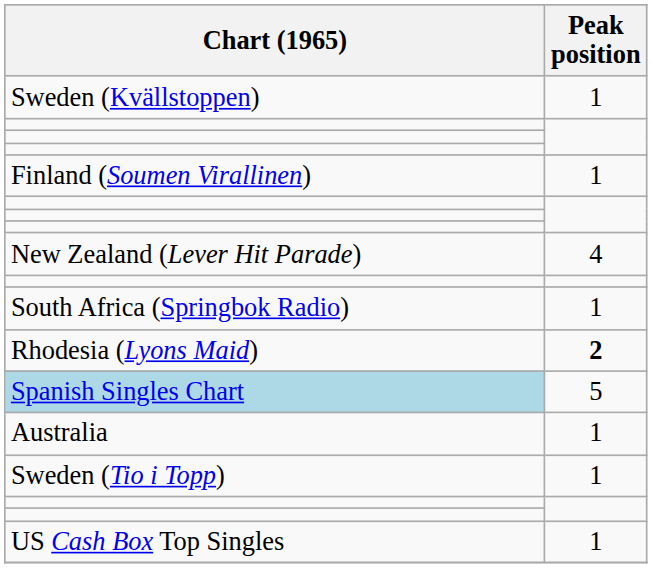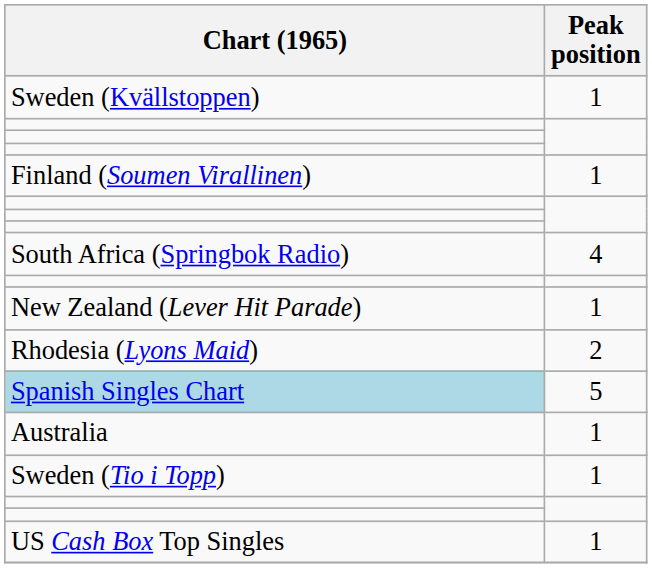(186, 253) New Zealand (Lever Hit Parade) -> (180, 253) South Africa (Springbok Radio)
(180, 307) South Africa (Springbok Radio) -> (186, 307) New Zealand (Lever Hit Parade)
(596, 349) bold -> (596, 349) normal
